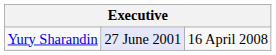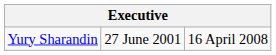(143, 38) lavender background -> (143, 38) no background
